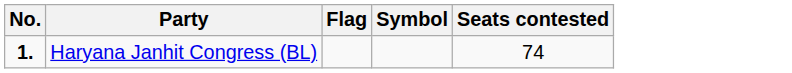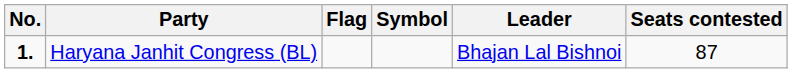+ column: (539, 20)
(533, 51) 74 -> (707, 51) 87
